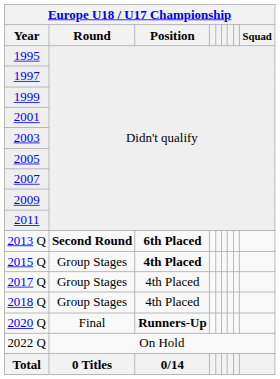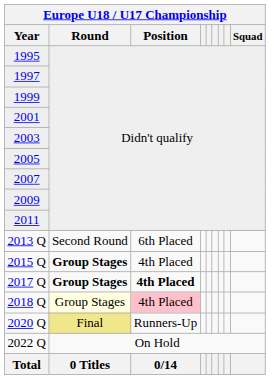(92, 240) bold -> (90, 240) normal
(172, 240) bold -> (166, 240) normal
(92, 261) normal -> (90, 261) bold
(172, 261) bold -> (166, 261) normal
(92, 281) normal -> (90, 281) bold
(172, 281) normal -> (166, 281) bold
(92, 302) no background -> (90, 302) lightyellow background
(172, 302) no background -> (166, 302) pink background
(92, 323) no background -> (90, 323) khaki background
(172, 323) bold -> (166, 323) normal
